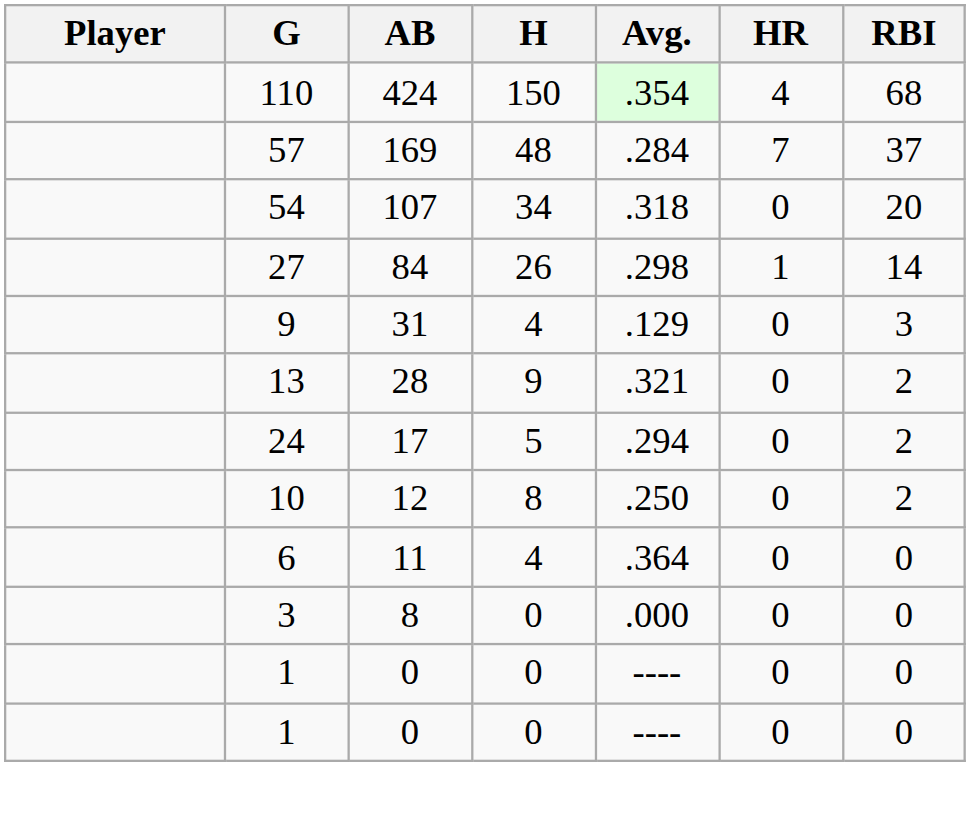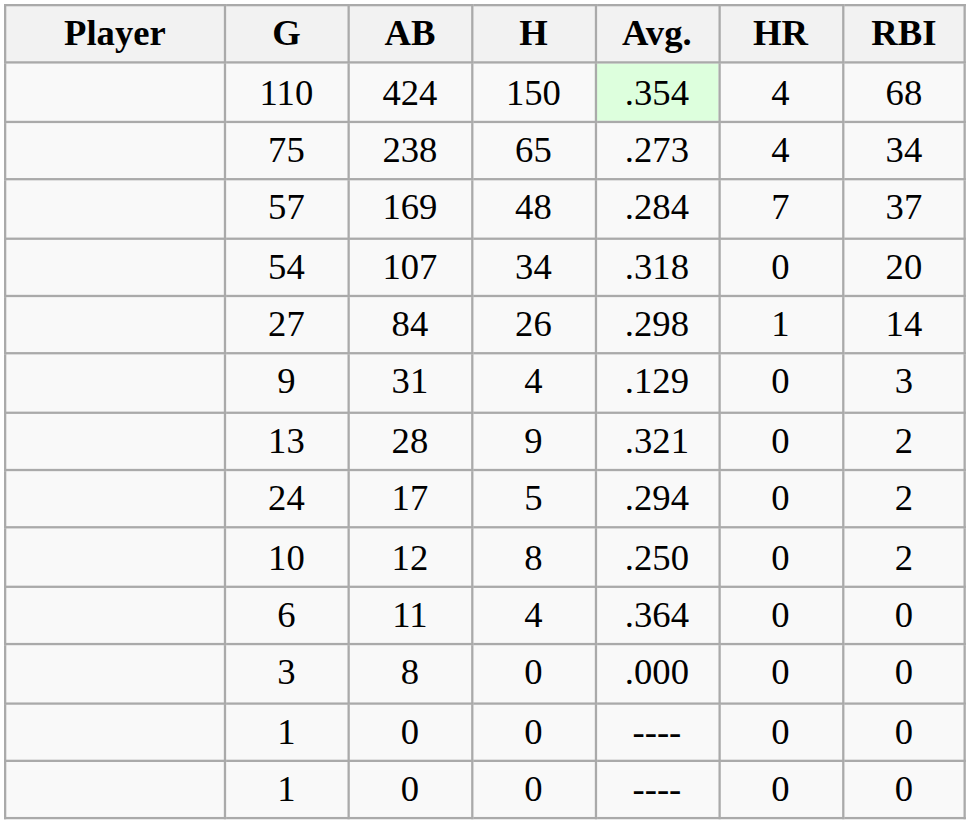+ row: (286, 149)
